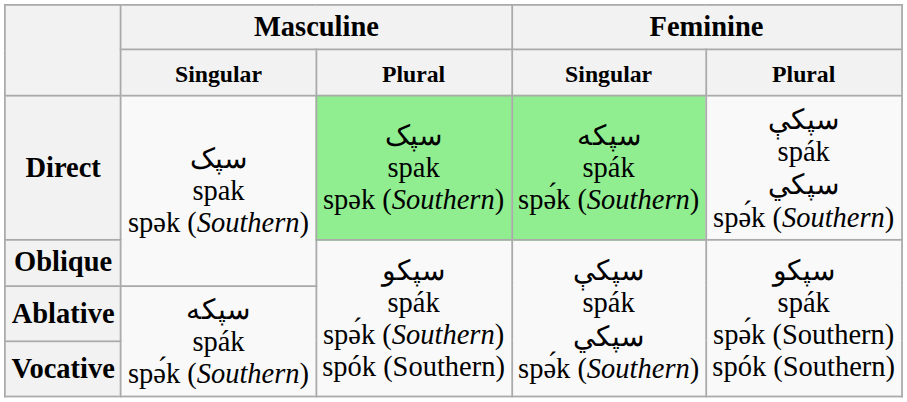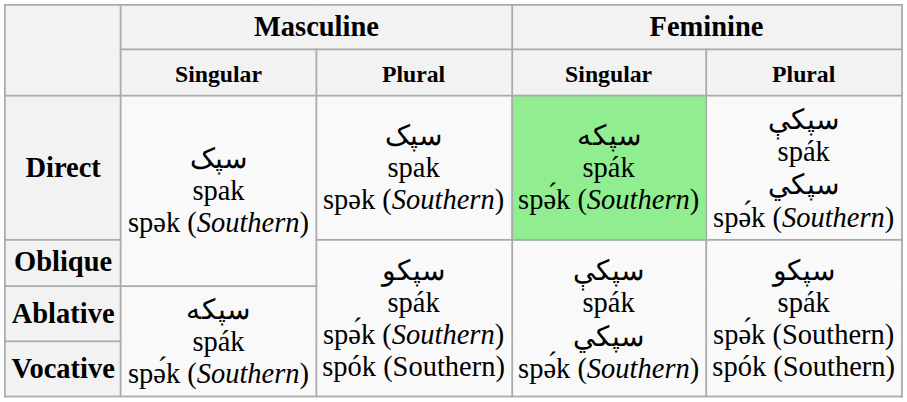(414, 168) lightgreen background -> (414, 168) no background
